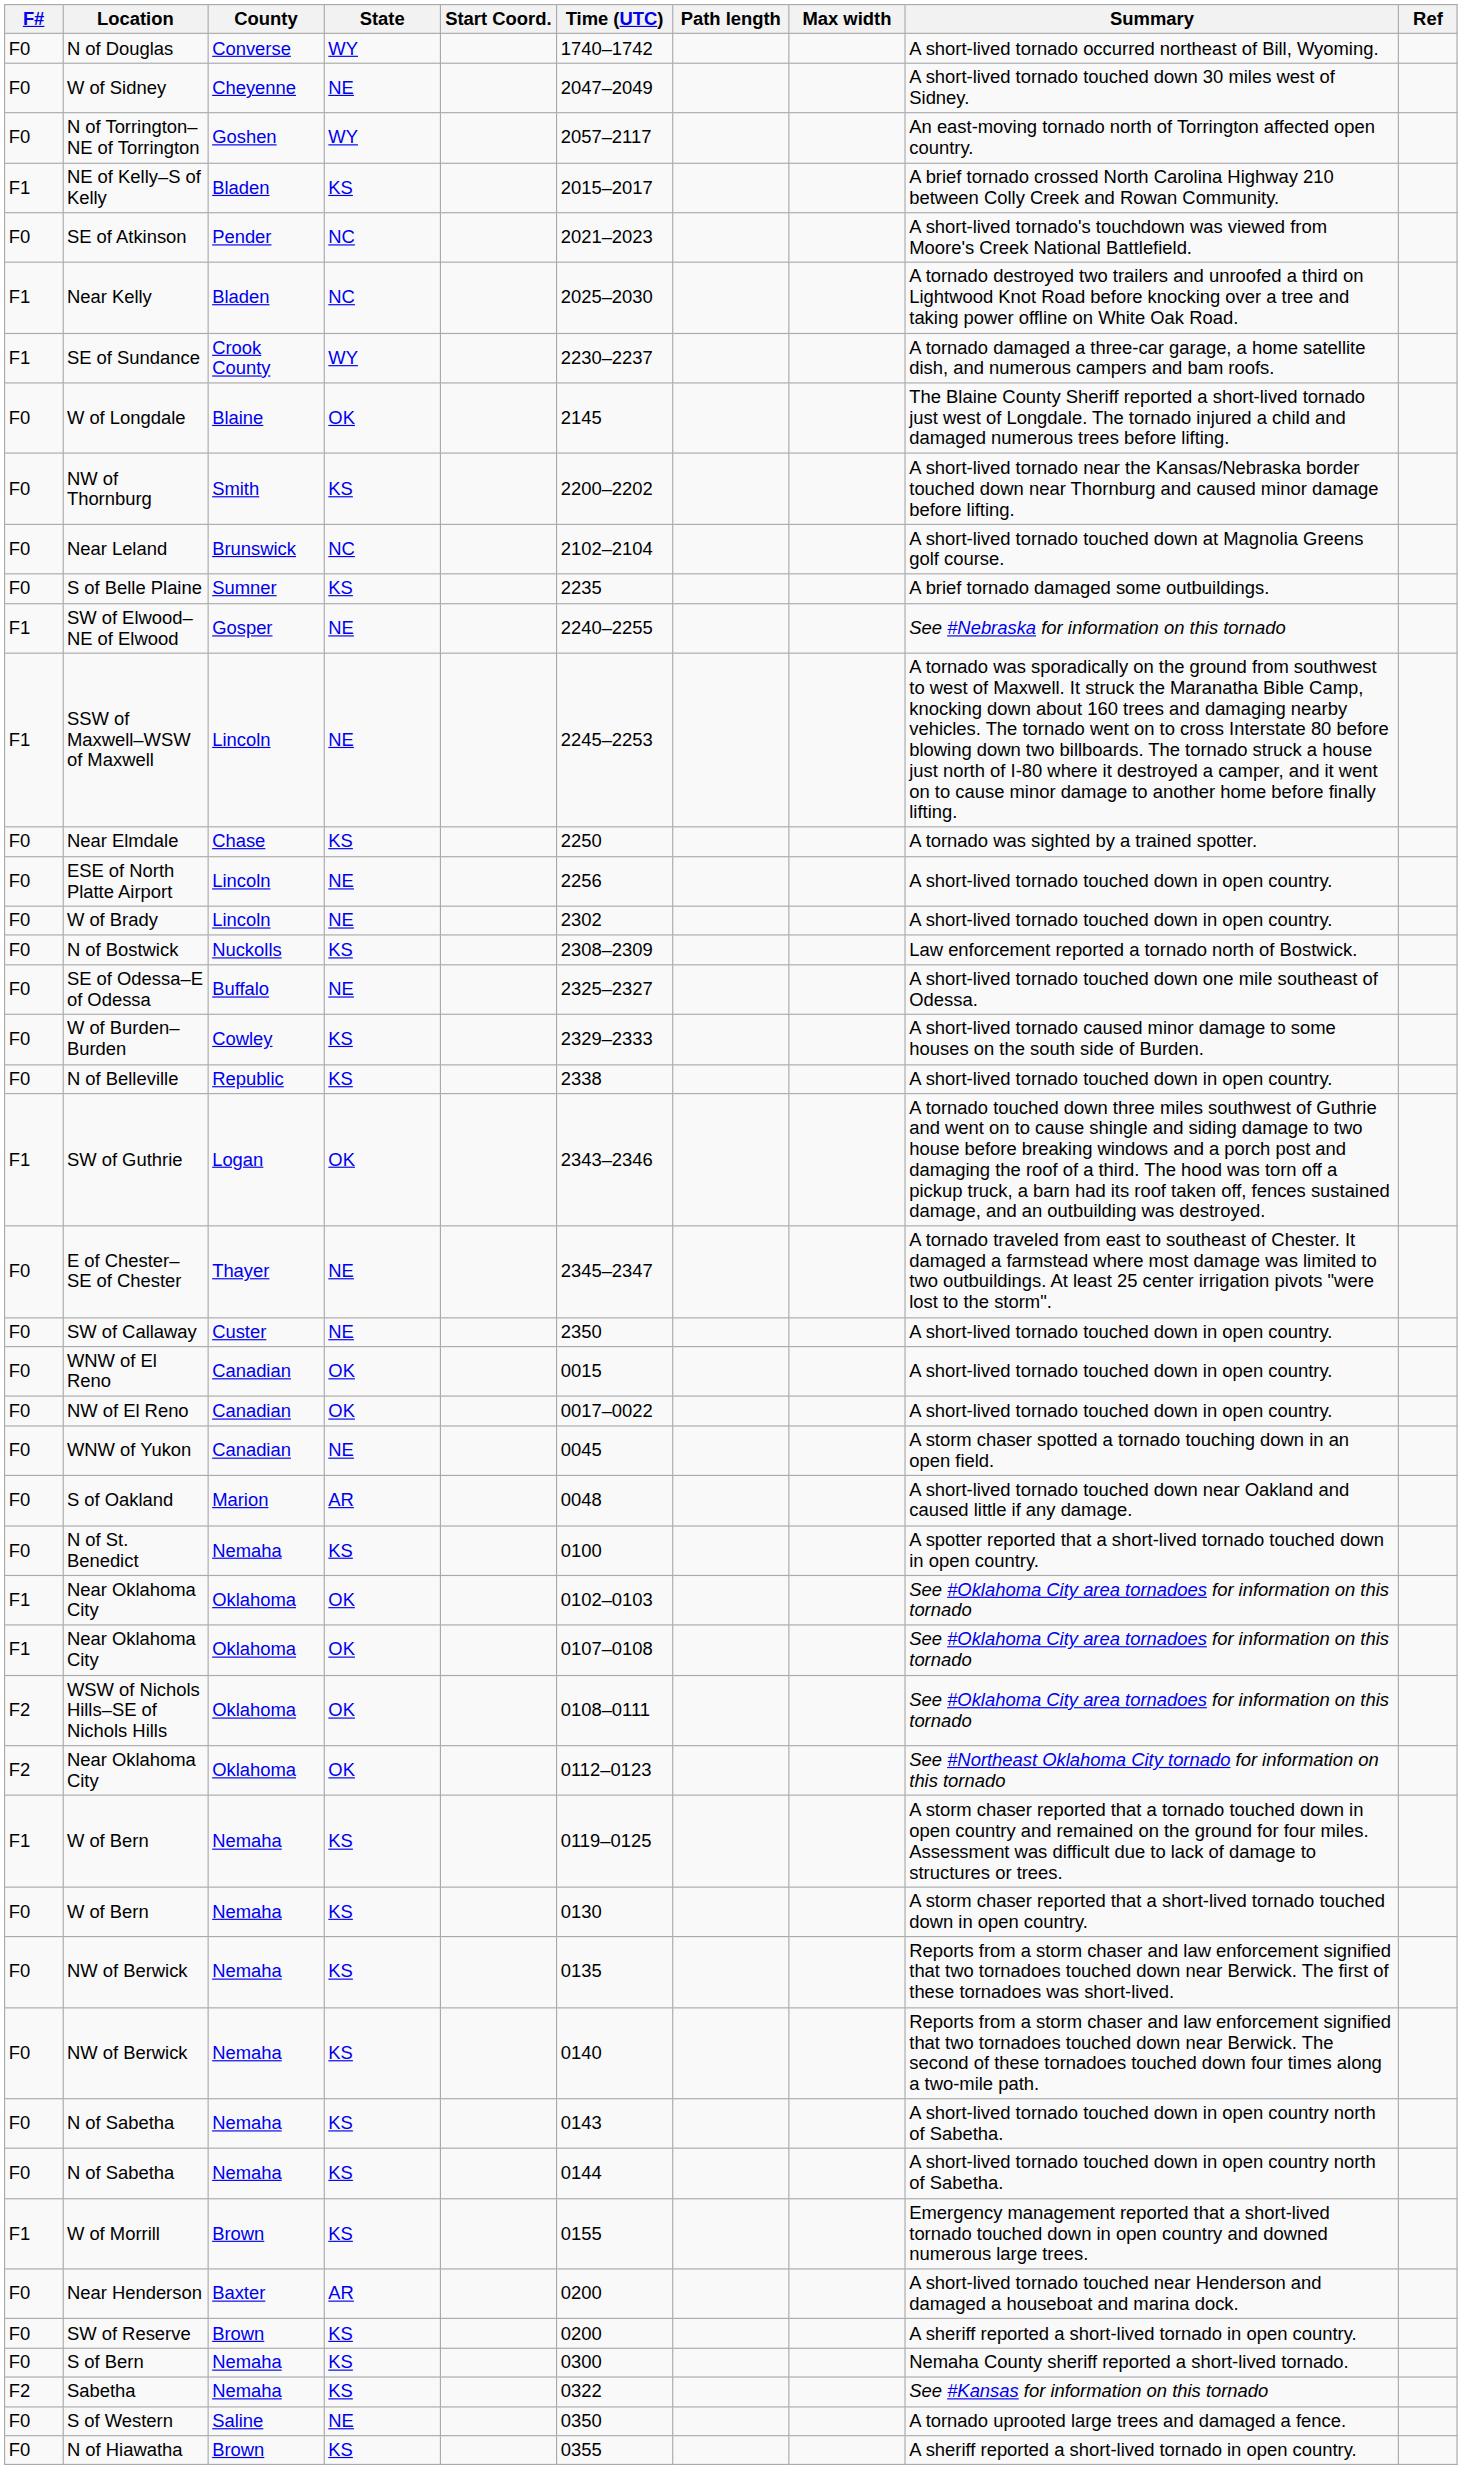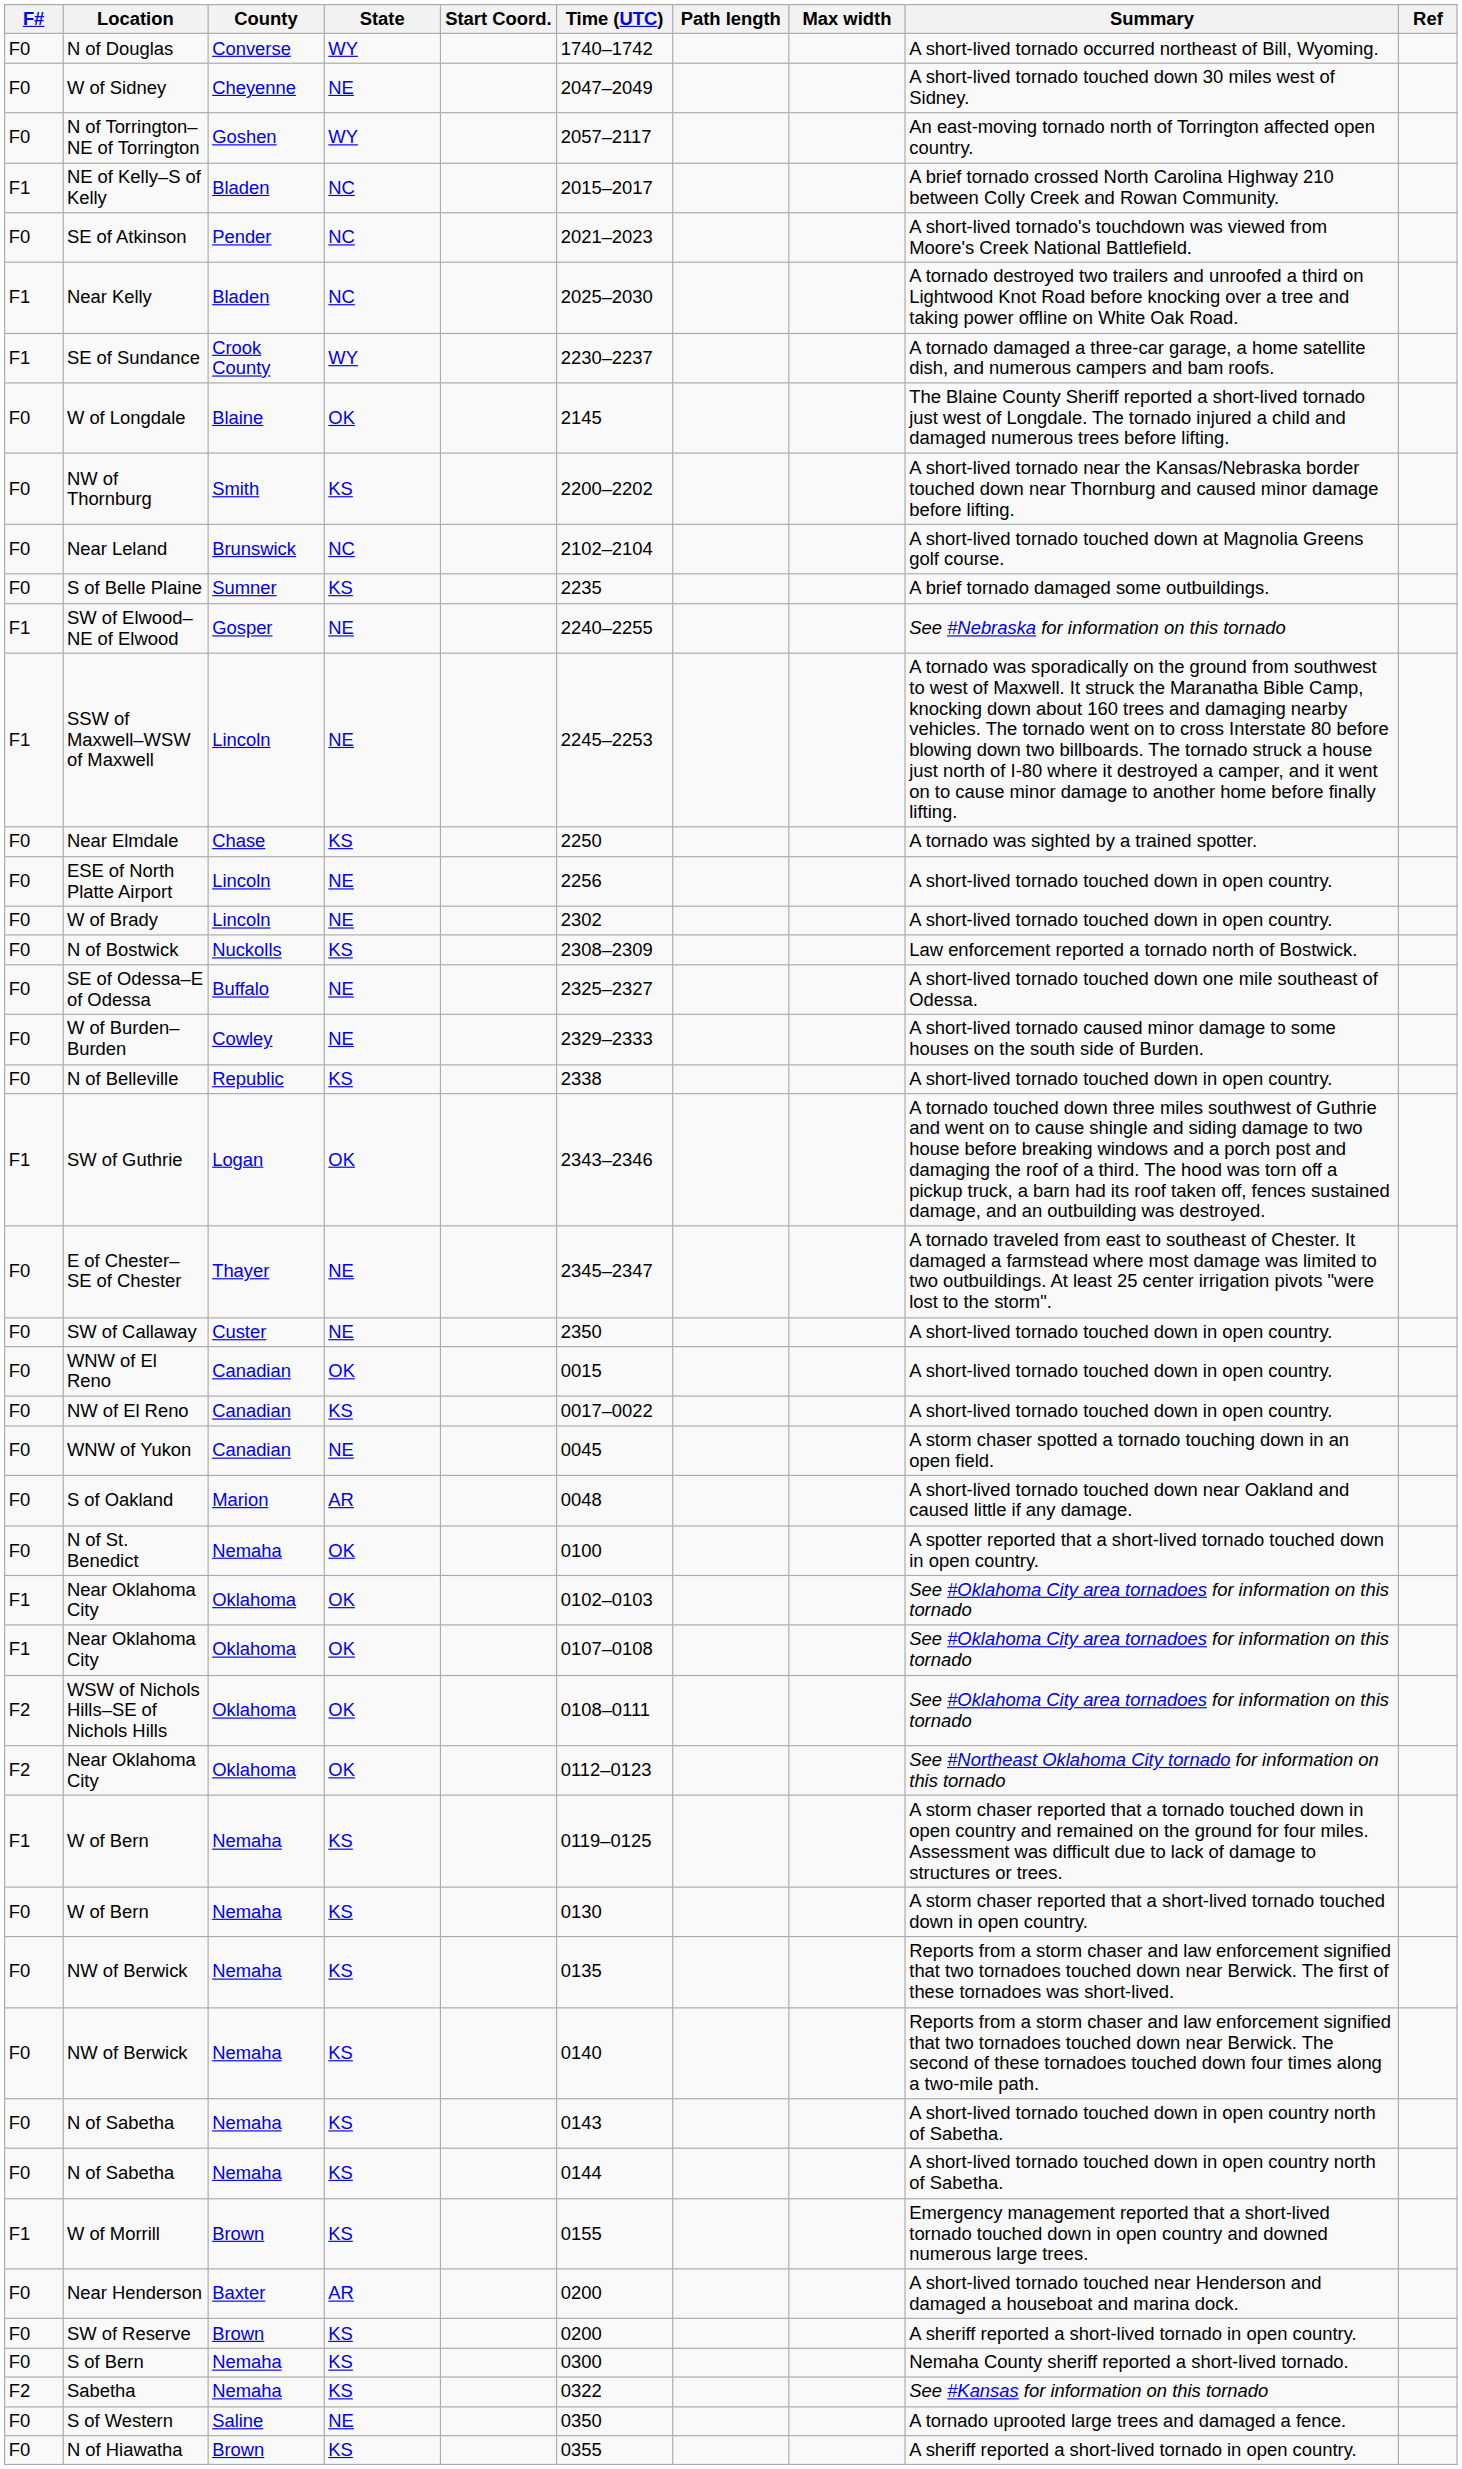(341, 187) KS -> (342, 187) NC
(341, 1039) KS -> (341, 1039) NE
(342, 1411) OK -> (341, 1411) KS
(341, 1550) KS -> (342, 1550) OK
